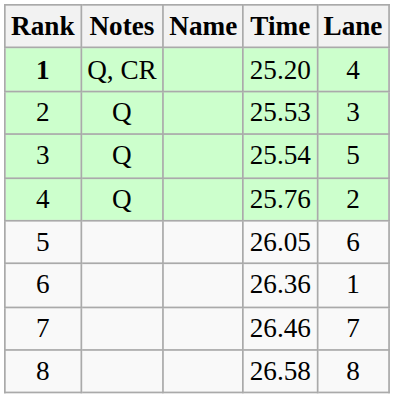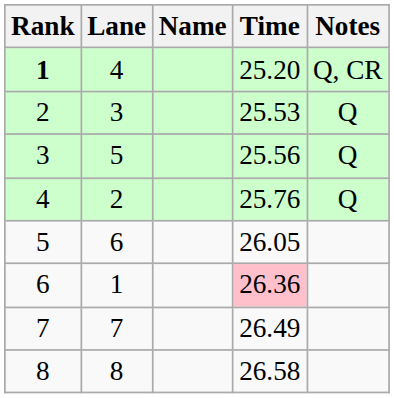columns swapped: (353, 26) <-> (122, 26)
(280, 155) 25.54 -> (270, 155) 25.56
(280, 284) no background -> (270, 284) pink background
(280, 328) 26.46 -> (270, 328) 26.49
